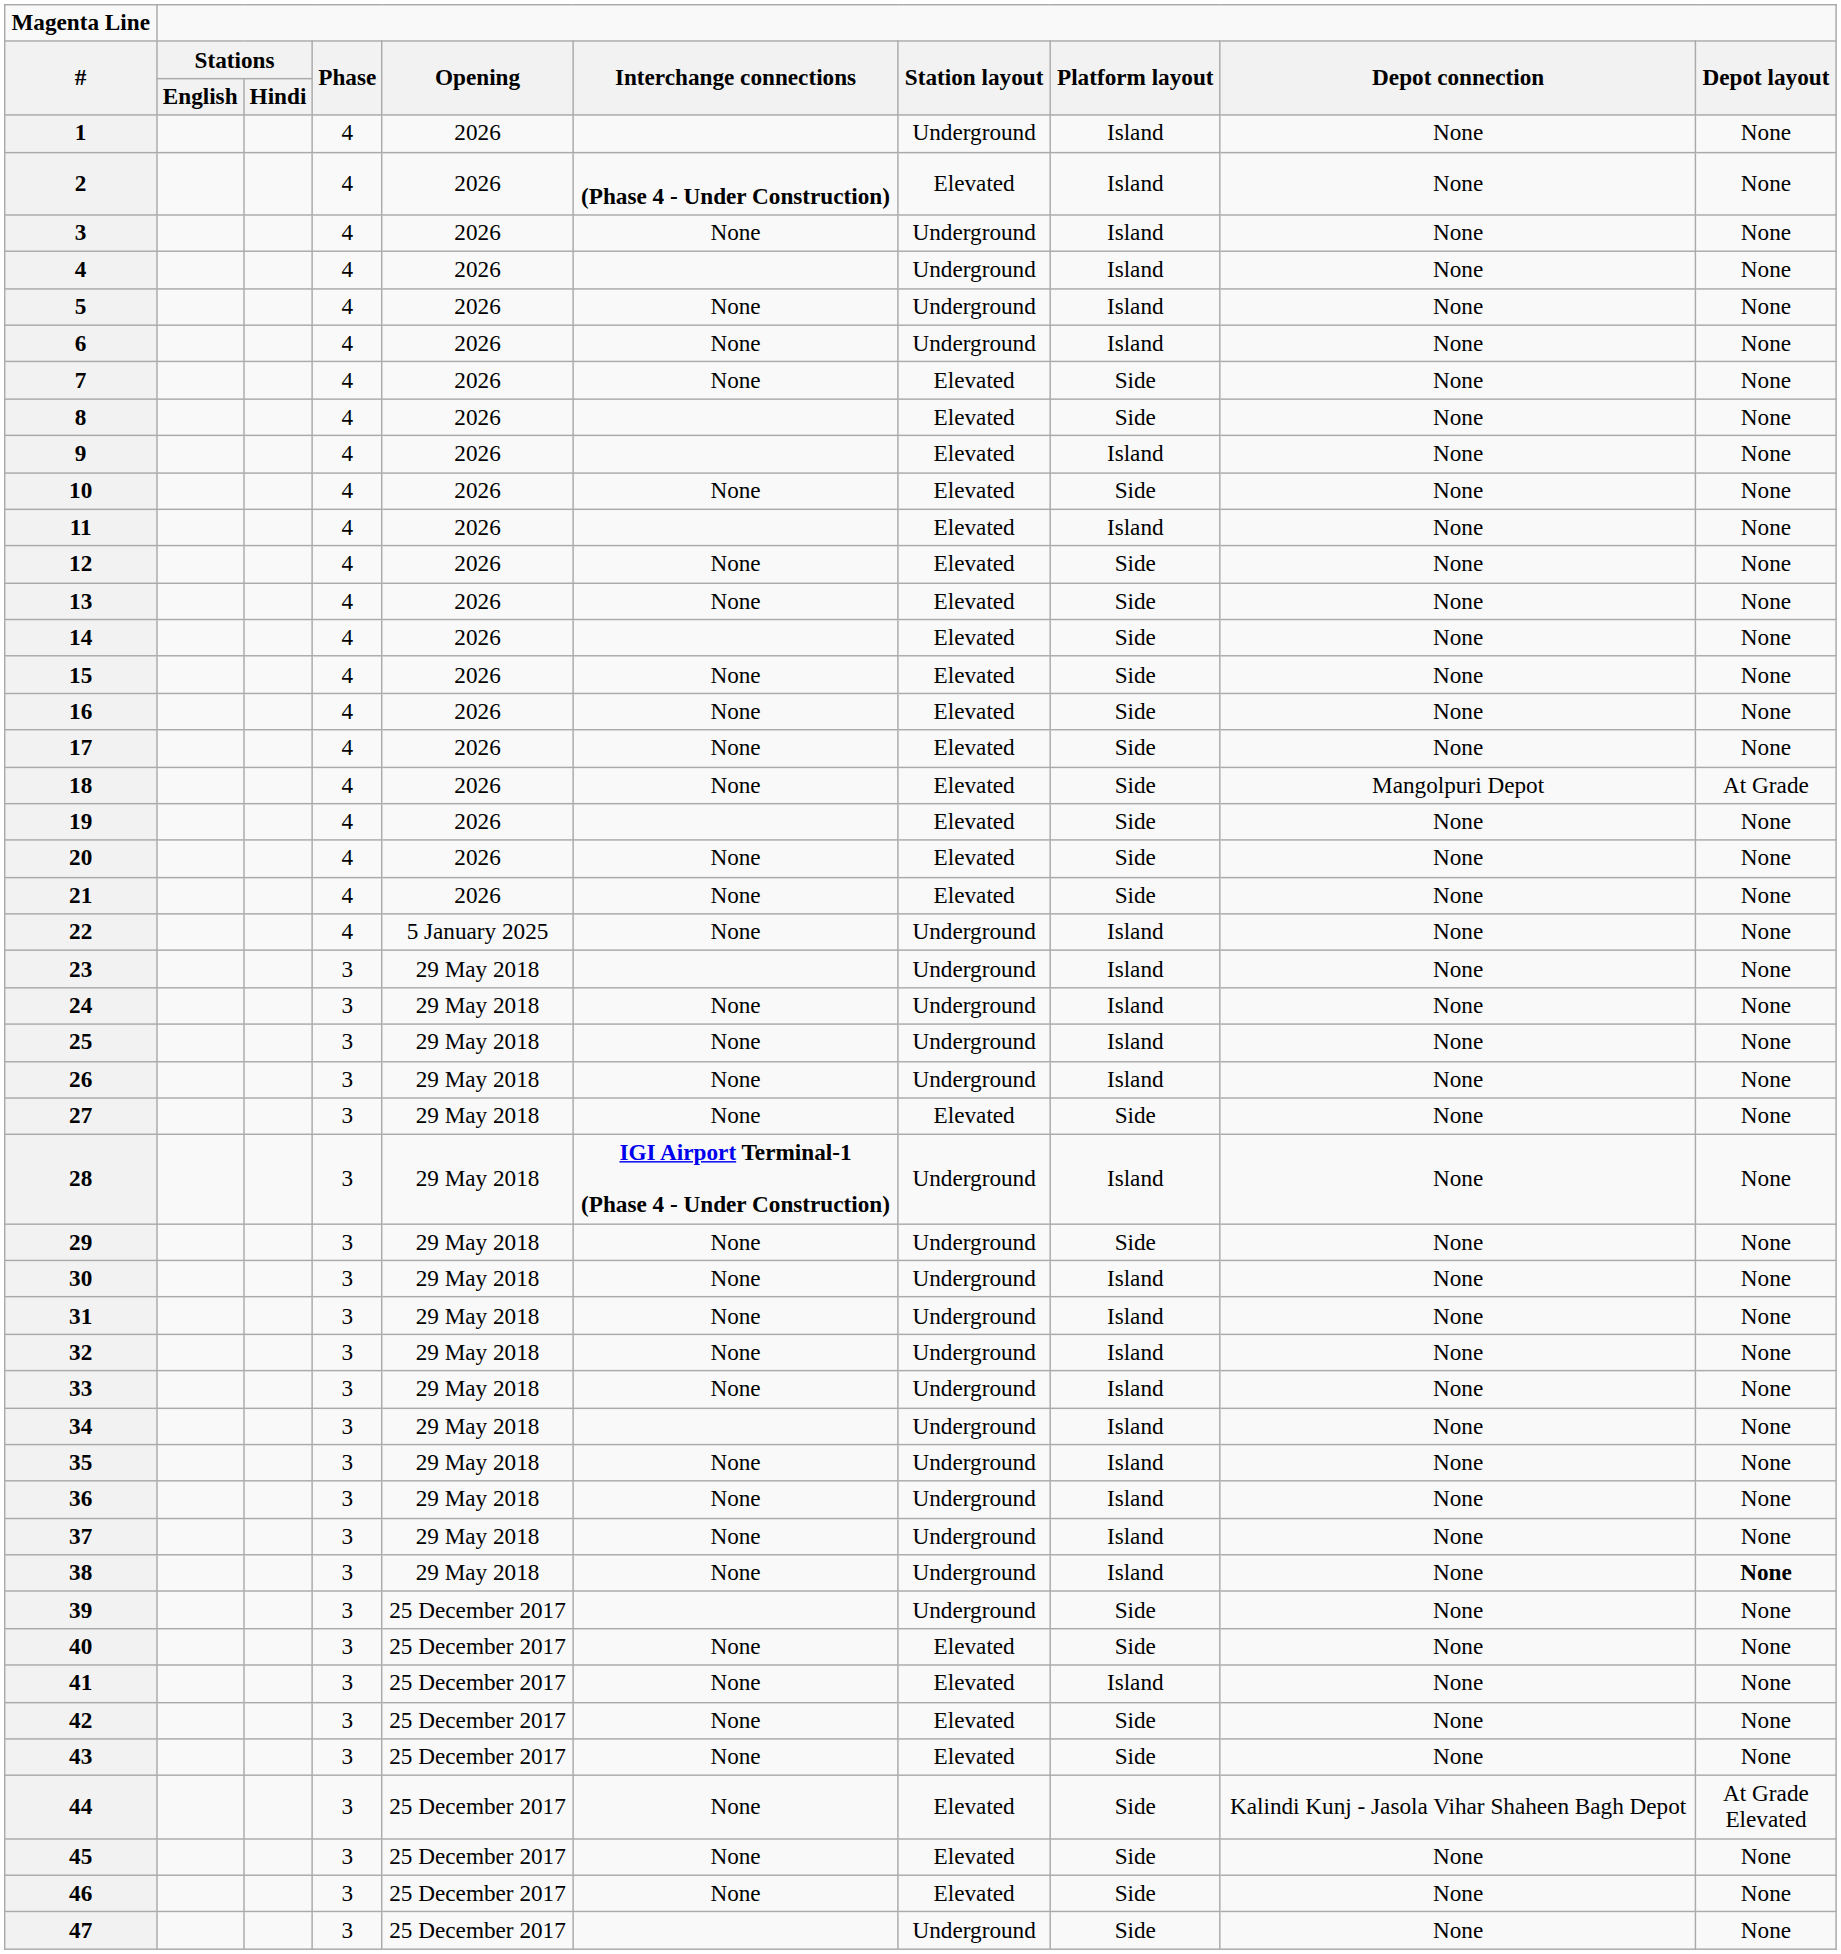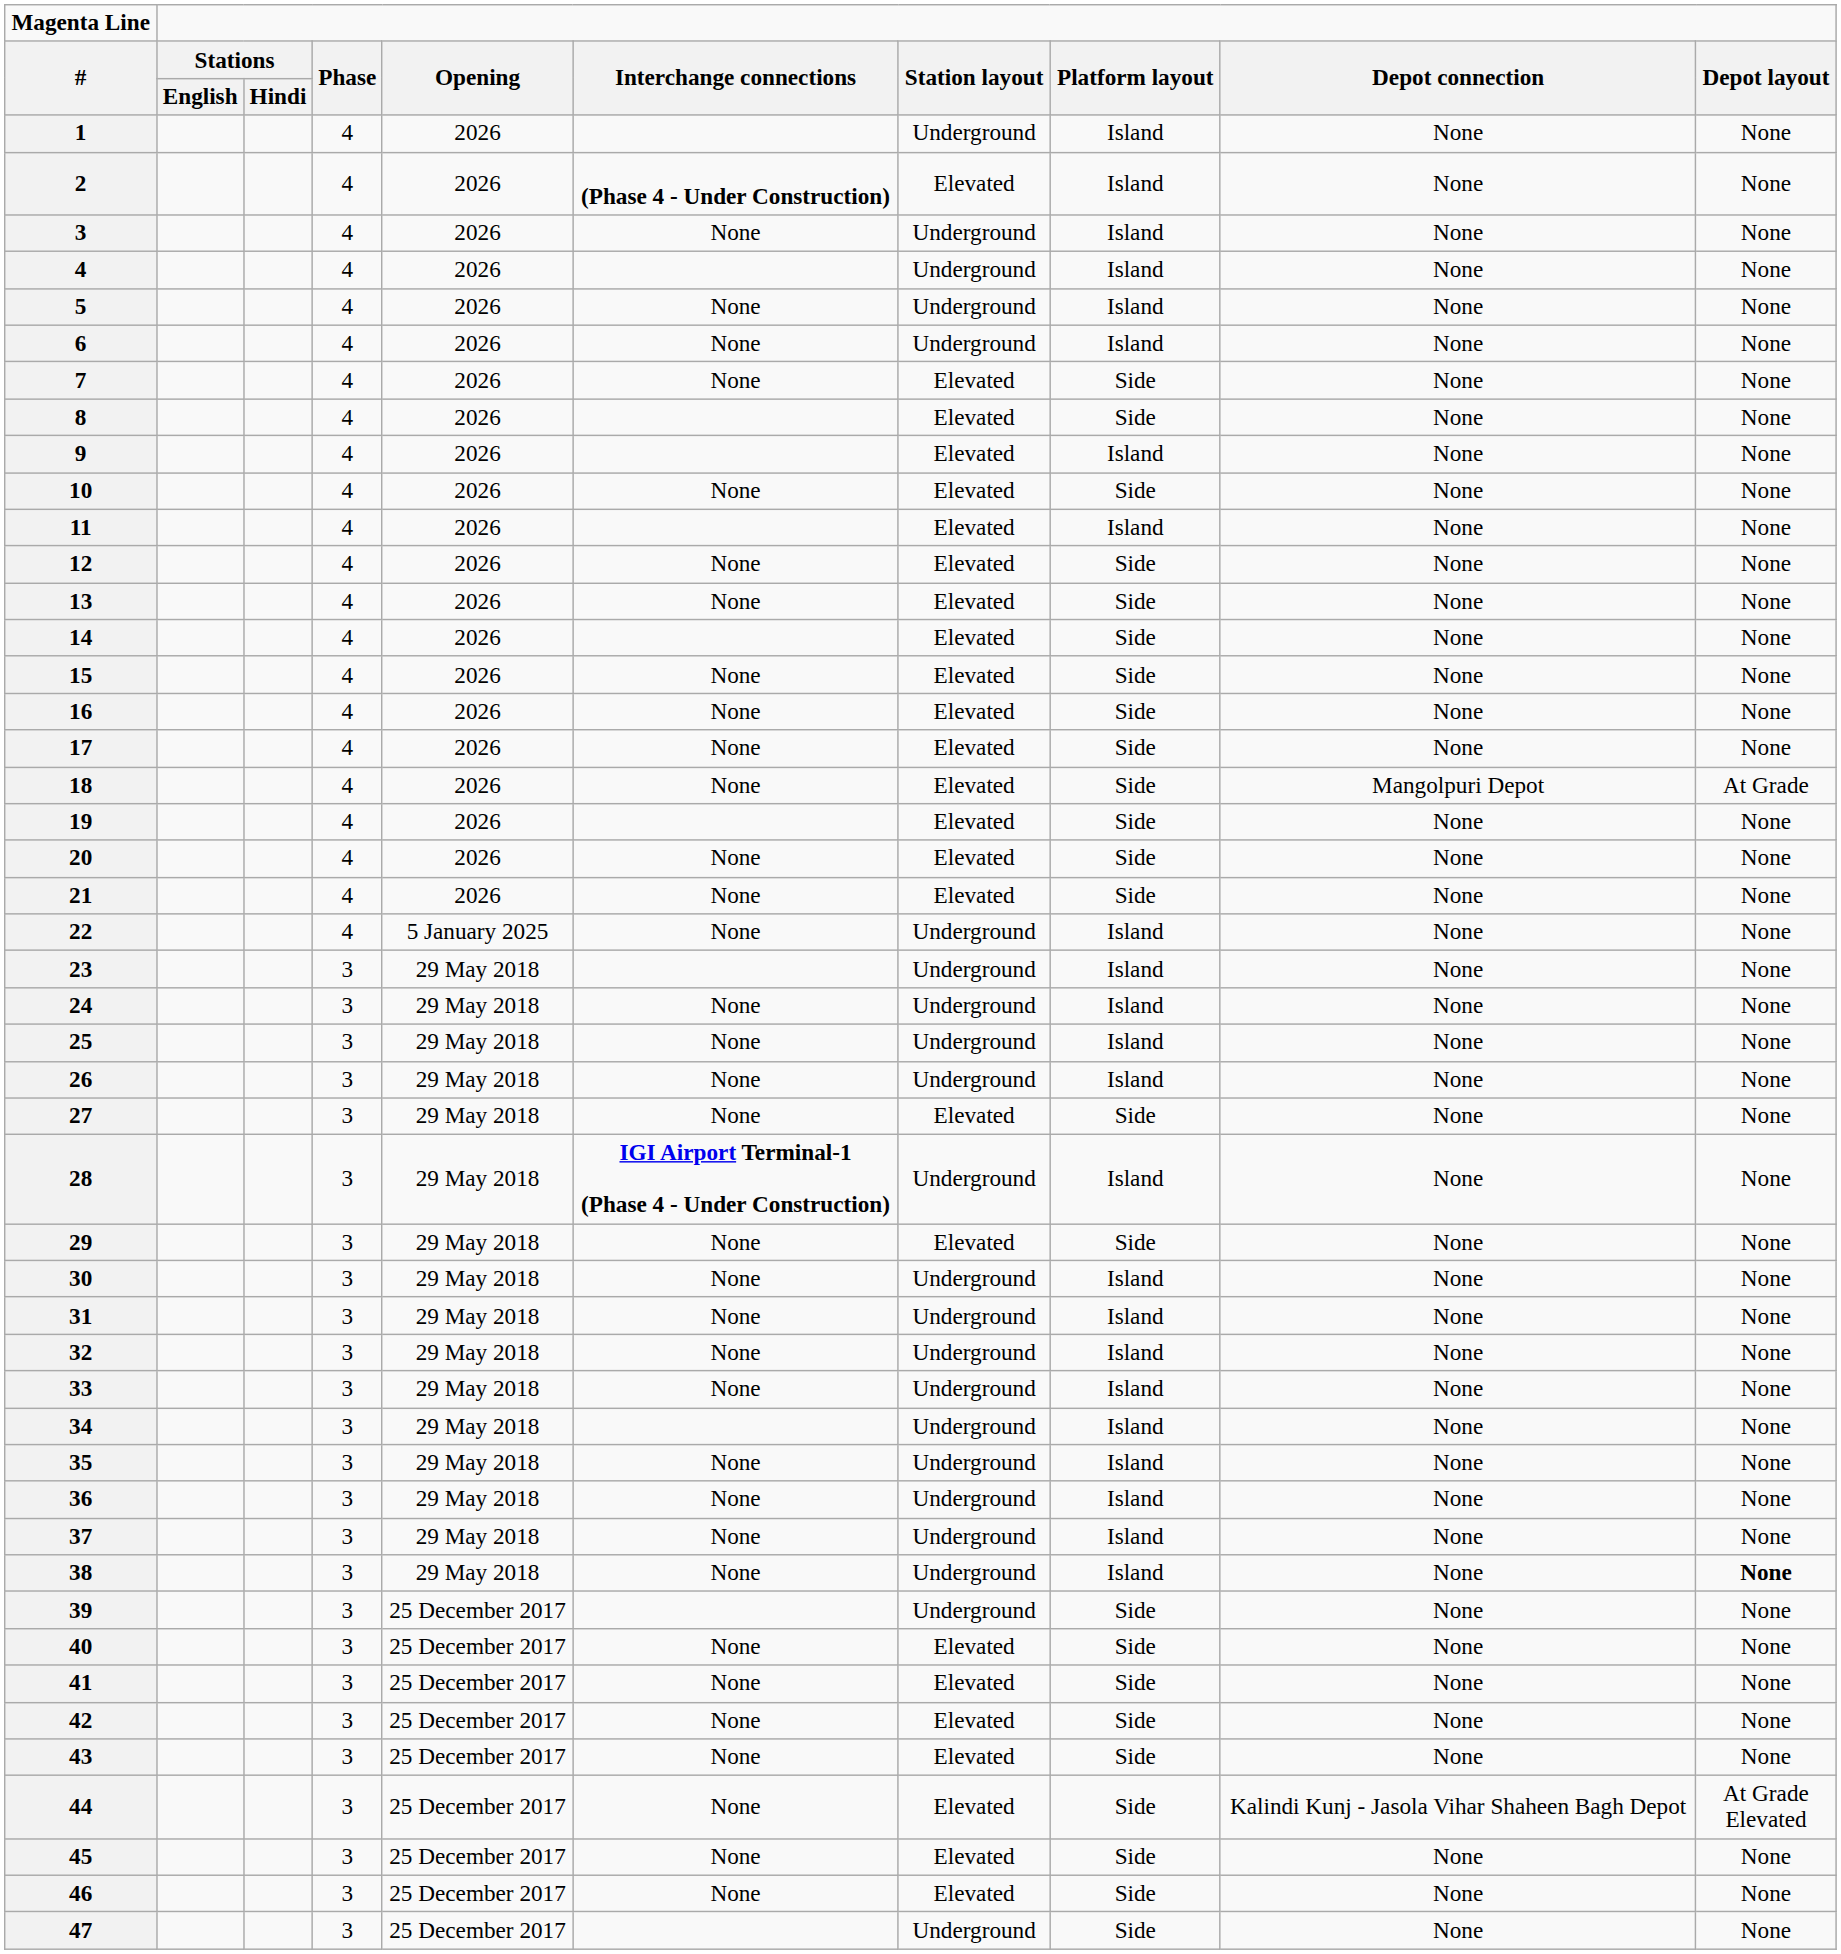(974, 1241) Underground -> (974, 1241) Elevated
(1135, 1683) Island -> (1135, 1683) Side
